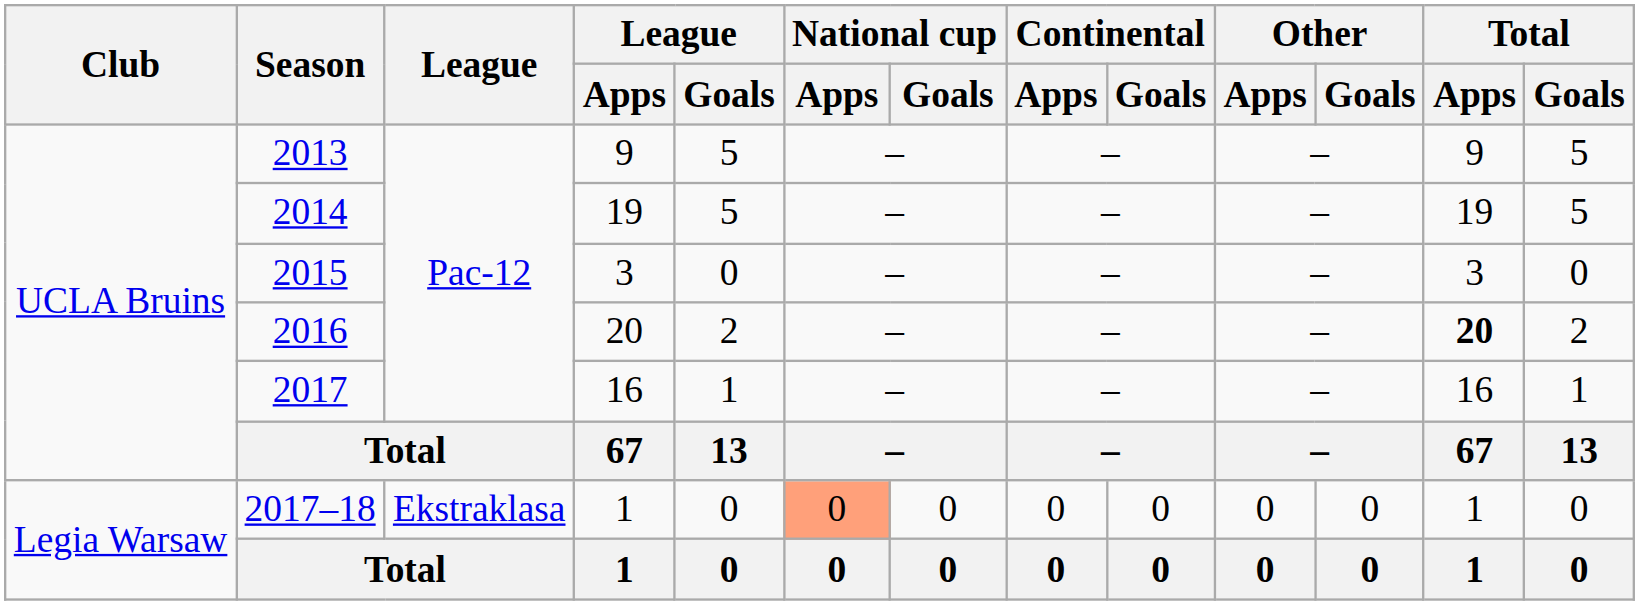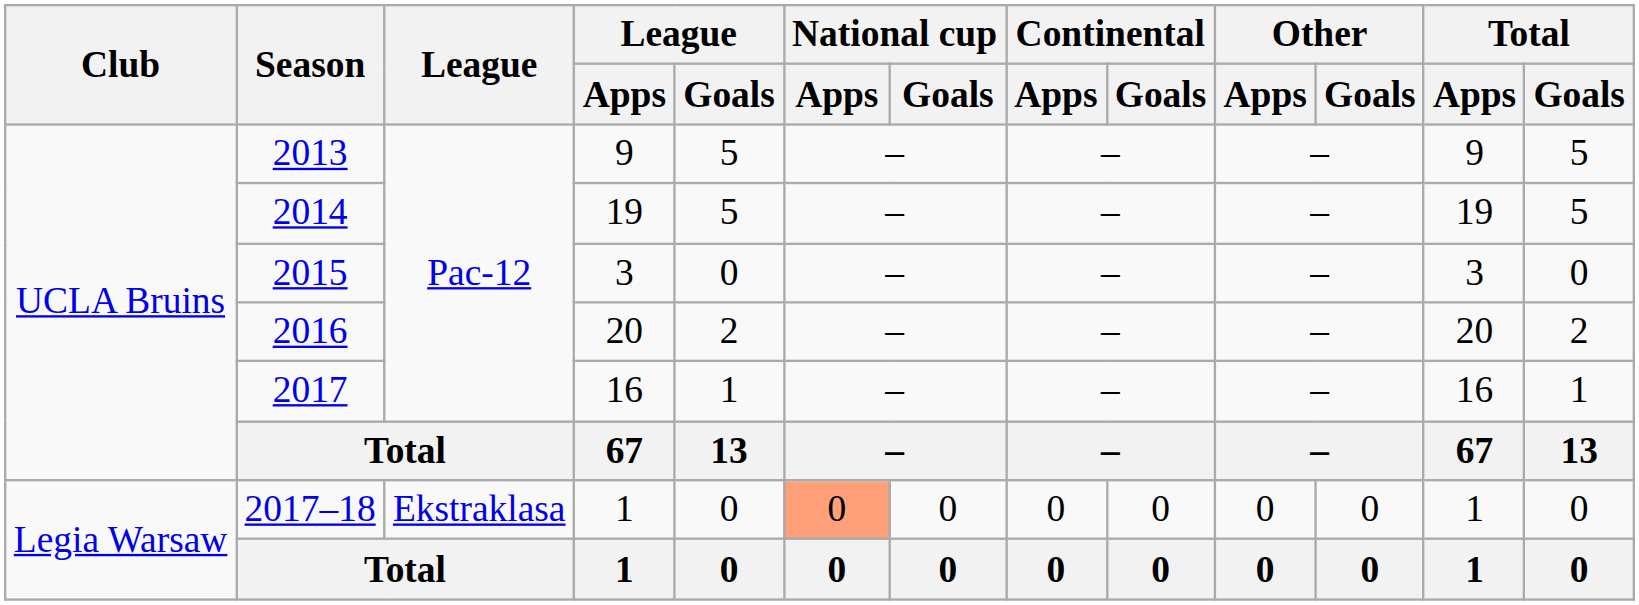(1475, 331) bold -> (1475, 331) normal
